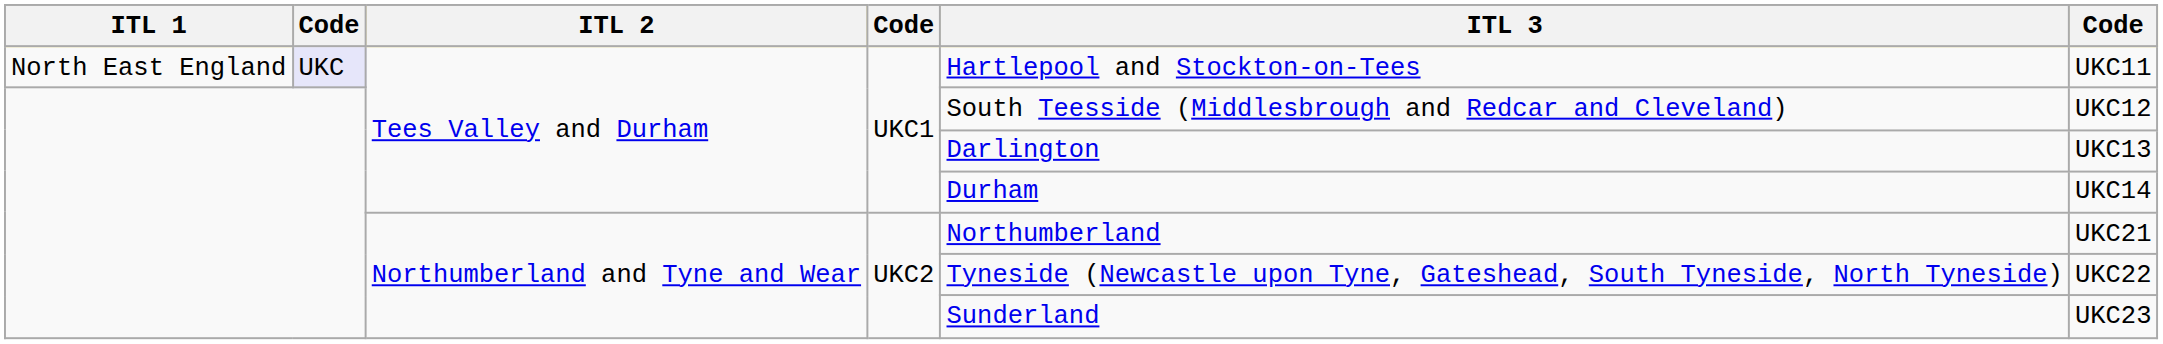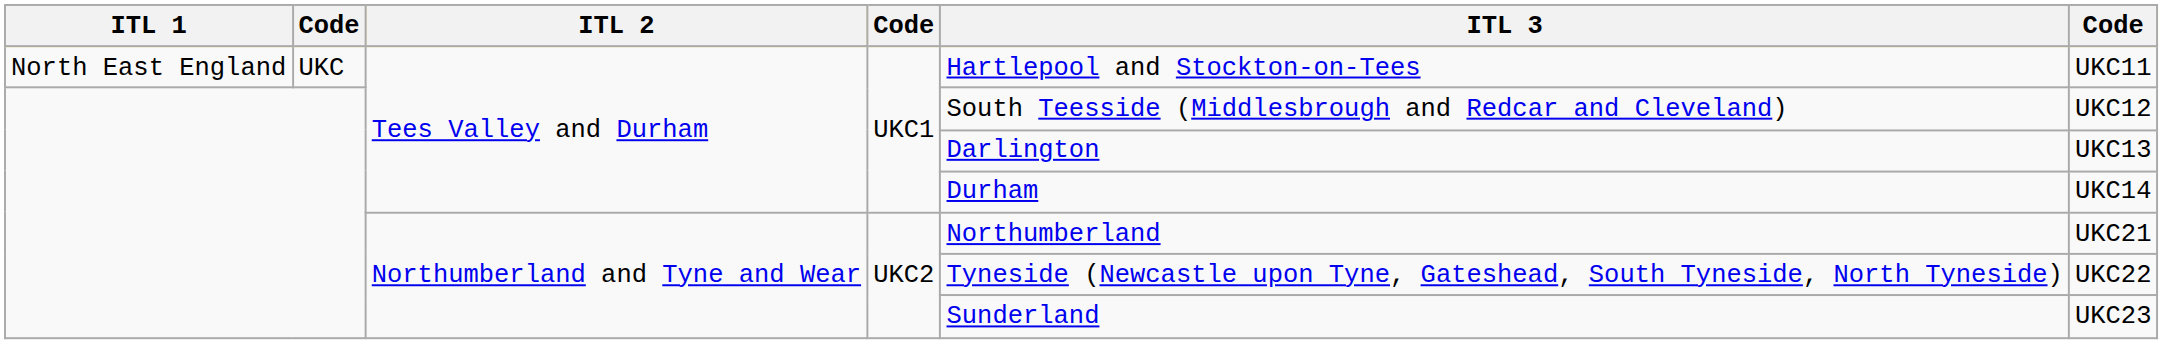(321, 67) lavender background -> (321, 67) no background
